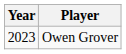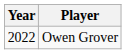(22, 37) 2023 -> (22, 37) 2022
